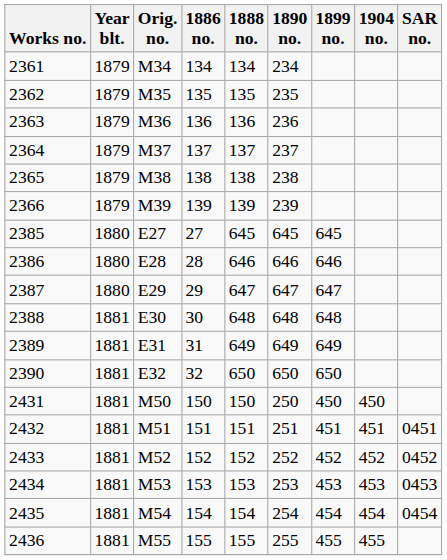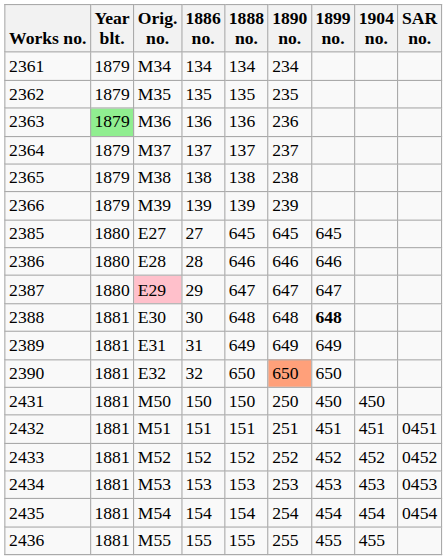(112, 121) no background -> (112, 121) lightgreen background
(152, 289) no background -> (152, 289) pink background
(329, 317) normal -> (329, 317) bold
(285, 373) no background -> (285, 373) lightsalmon background
